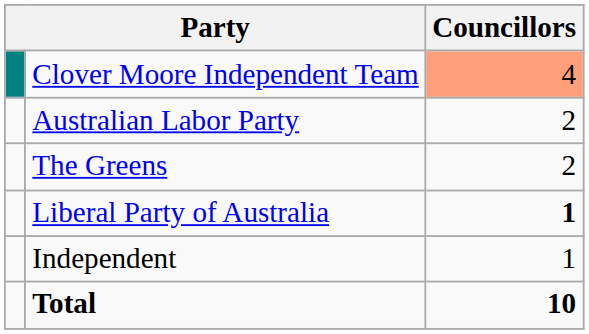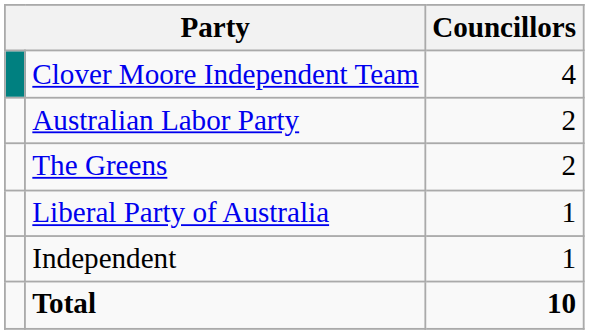(569, 73) lightsalmon background -> (569, 73) no background
(569, 212) bold -> (569, 212) normal
